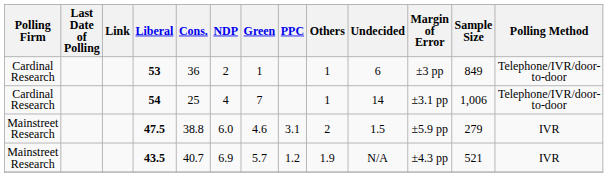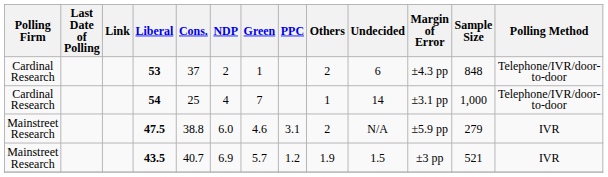(193, 71) 36 -> (193, 71) 37
(327, 71) 1 -> (327, 71) 2
(430, 71) ±3 pp -> (430, 71) ±4.3 pp
(473, 71) 849 -> (473, 71) 848
(473, 100) 1,006 -> (473, 100) 1,000
(378, 129) 1.5 -> (378, 129) N/A
(378, 158) N/A -> (378, 158) 1.5
(430, 158) ±4.3 pp -> (430, 158) ±3 pp
